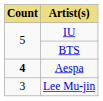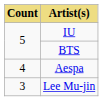(22, 68) bold -> (22, 68) normal
